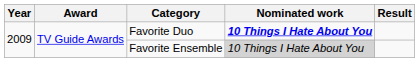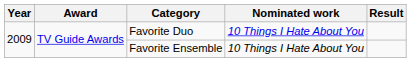(300, 31) bold -> (296, 31) normal
(296, 48) lightgrey background -> (296, 48) no background
